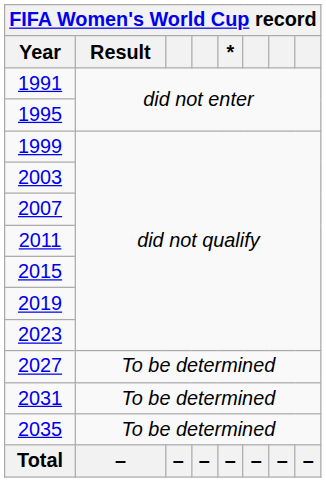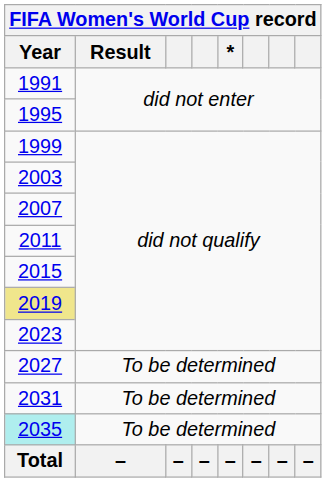(40, 303) no background -> (40, 303) khaki background
(40, 429) no background -> (40, 429) paleturquoise background
